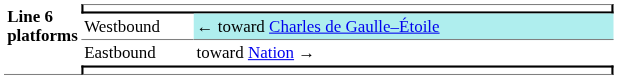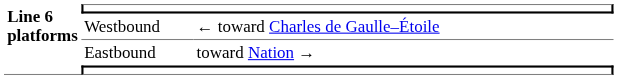(318, 26) paleturquoise background -> (318, 26) no background
